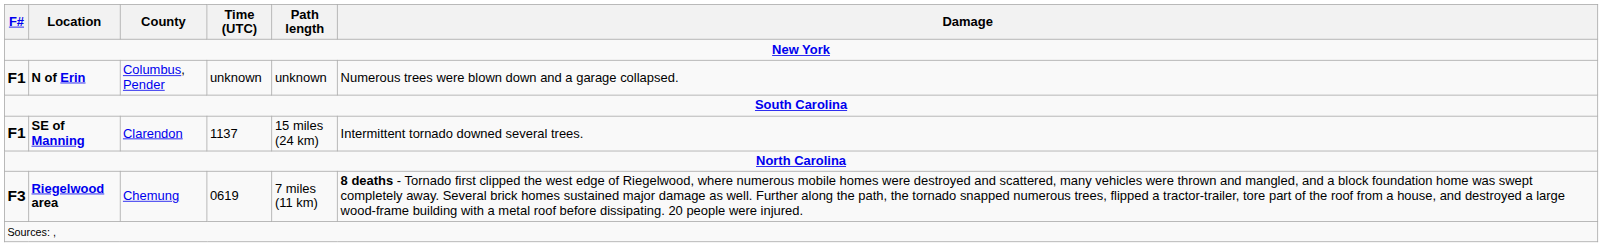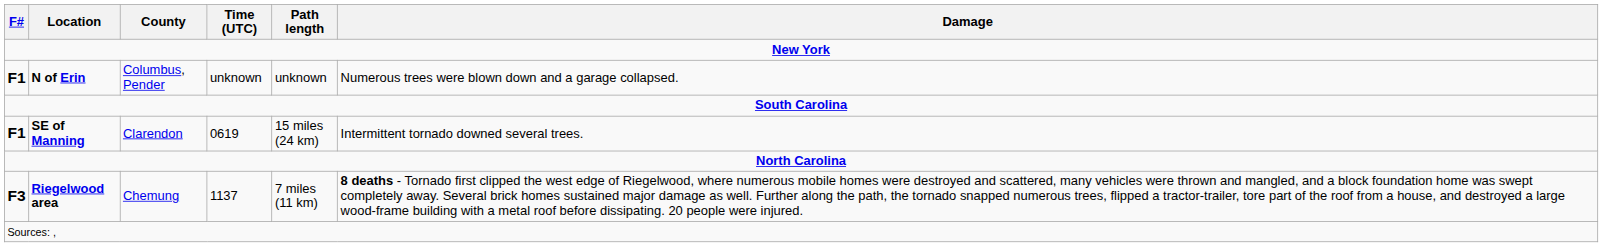(224, 133) 1137 -> (224, 133) 0619
(224, 196) 0619 -> (224, 196) 1137
